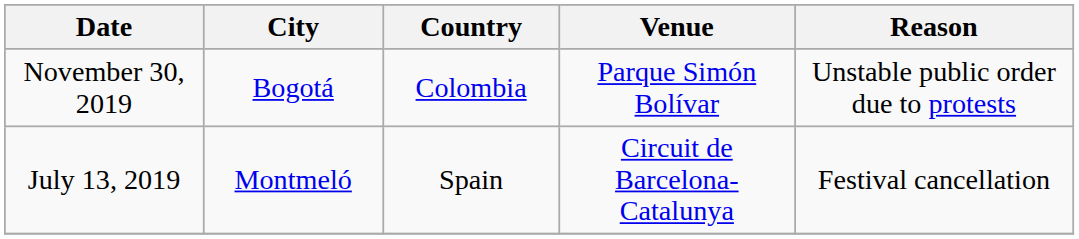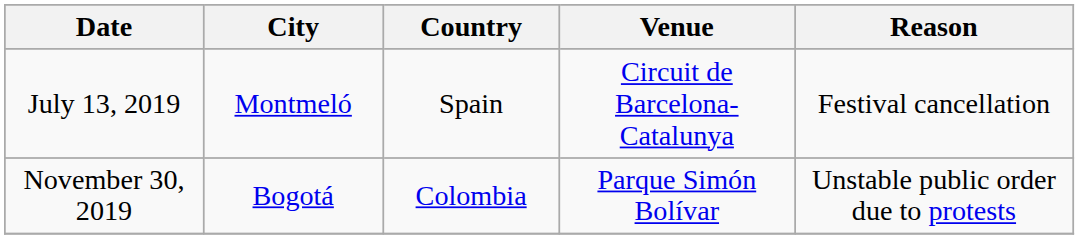rows swapped: (104, 179) <-> (104, 87)
